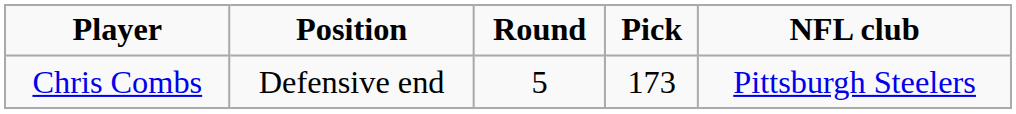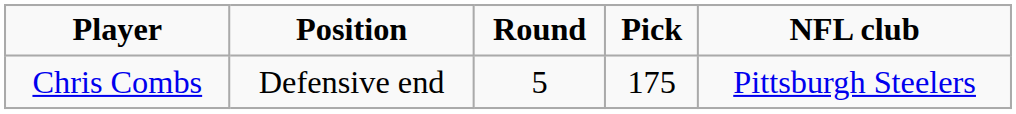(652, 81) 173 -> (652, 81) 175
